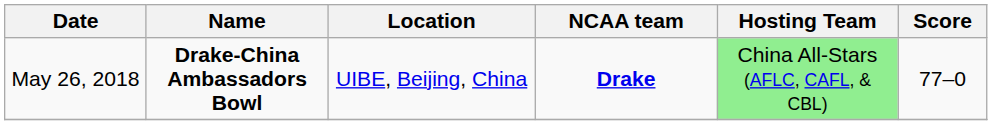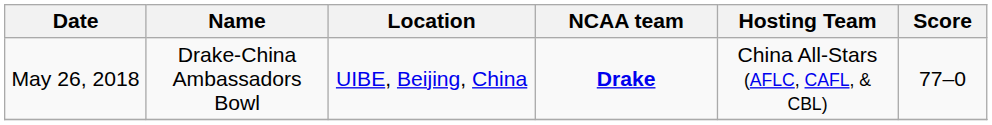(237, 78) bold -> (237, 78) normal
(807, 78) lightgreen background -> (807, 78) no background
